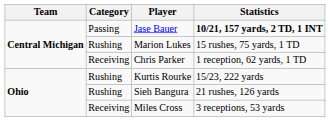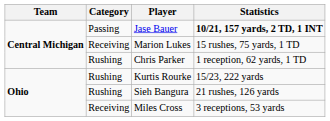(105, 44) Rushing -> (109, 44) Receiving
(109, 60) Receiving -> (105, 60) Rushing
